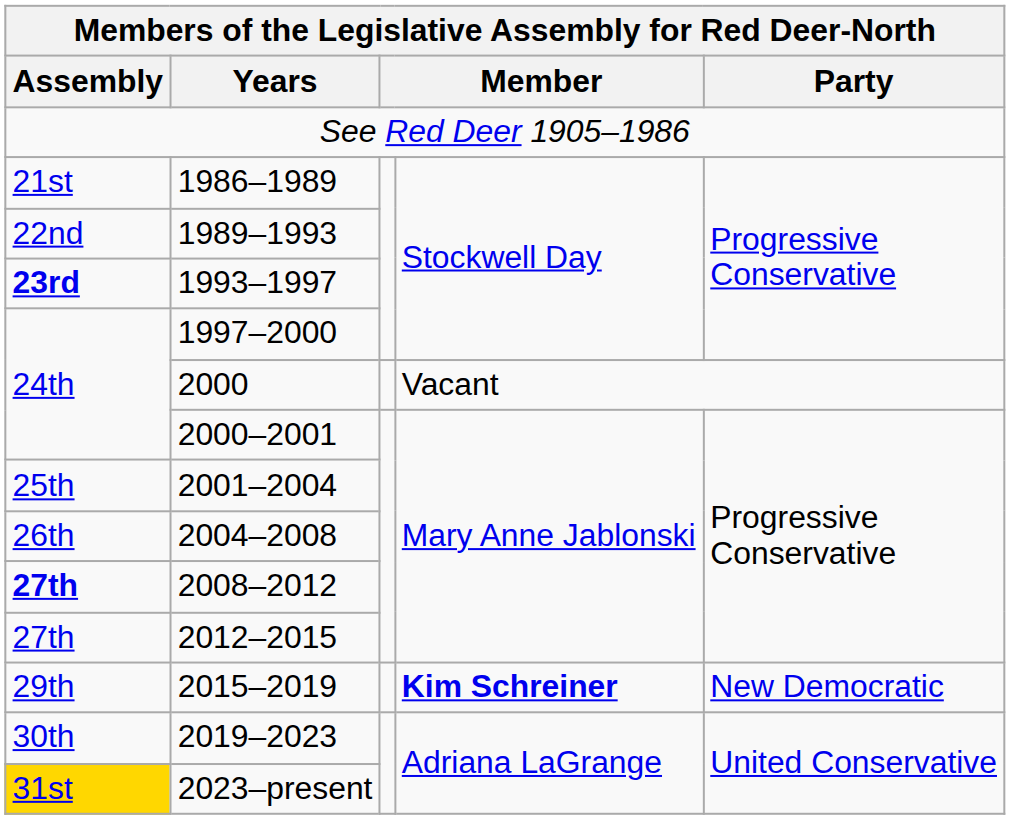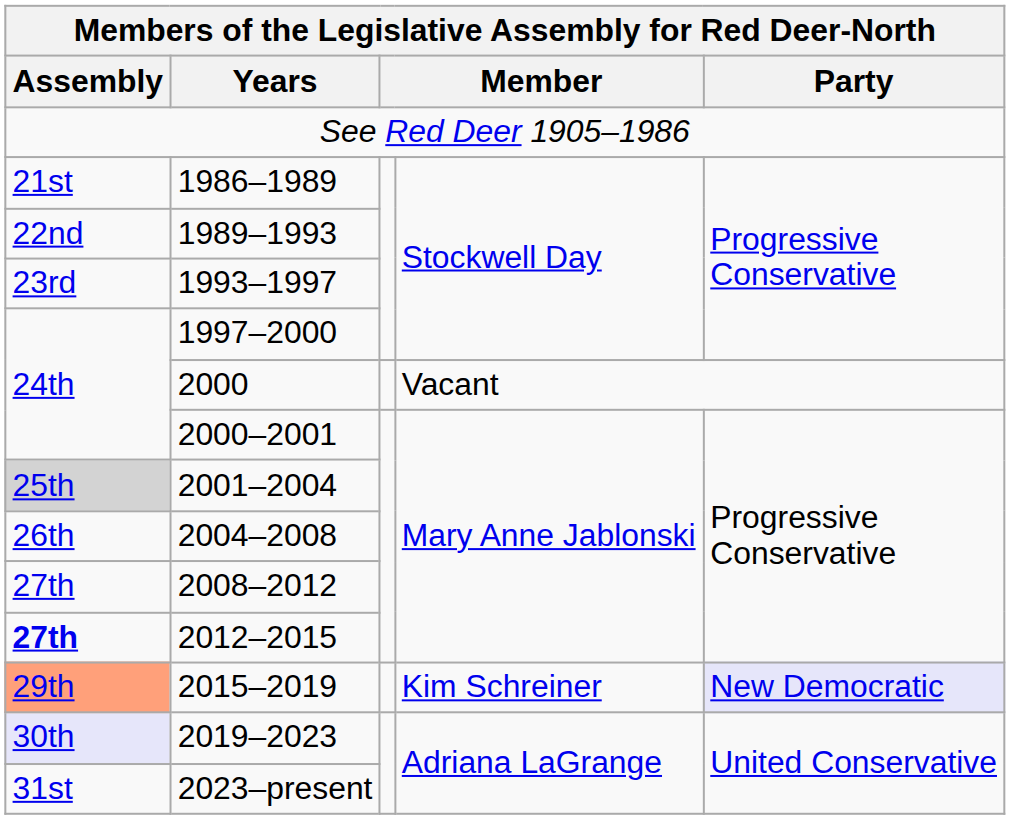(46, 283) bold -> (44, 283) normal
(44, 485) no background -> (44, 485) lightgrey background
(45, 586) bold -> (44, 586) normal
(44, 636) normal -> (45, 636) bold
(44, 687) no background -> (44, 687) lightsalmon background
(510, 687) bold -> (502, 687) normal
(827, 687) no background -> (827, 687) lavender background
(44, 737) no background -> (44, 737) lavender background
(43, 788) gold background -> (43, 788) no background
